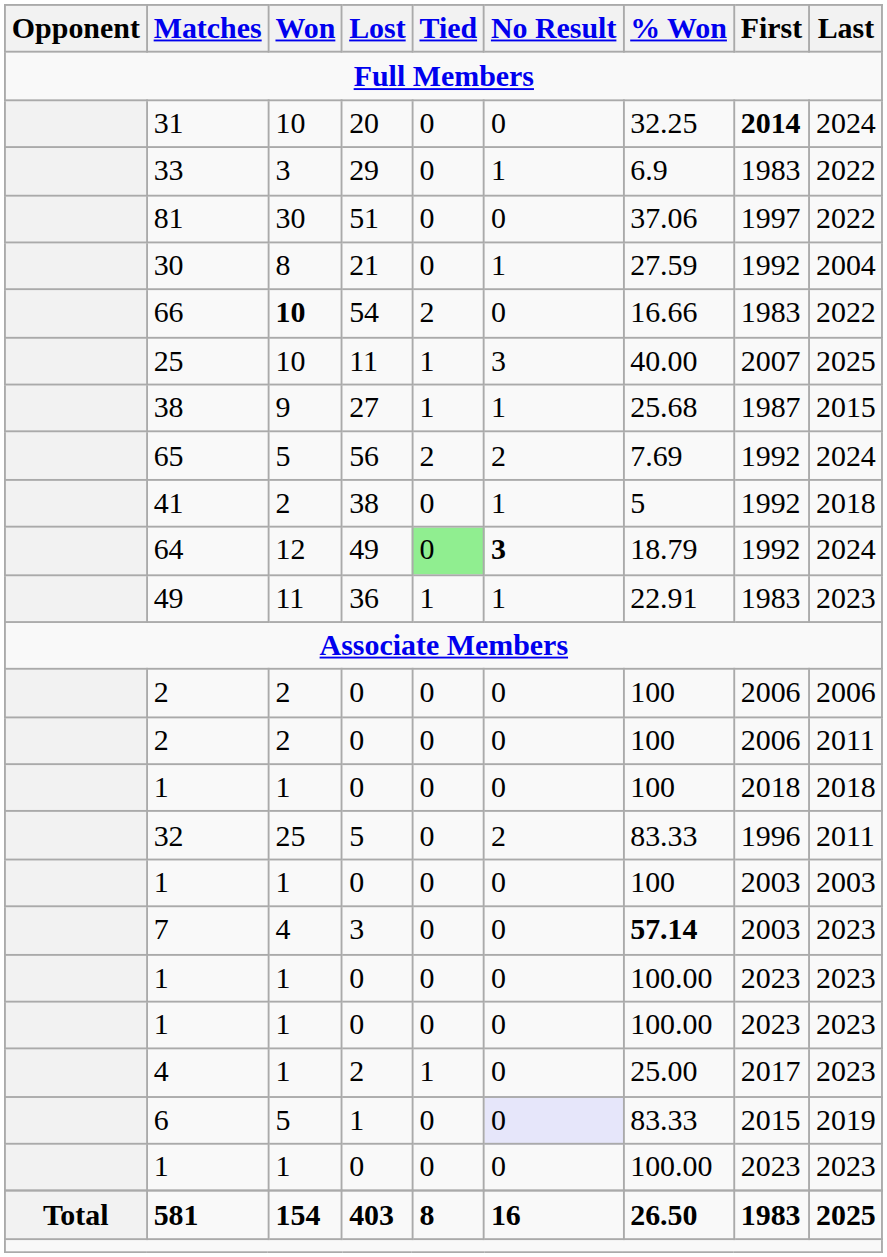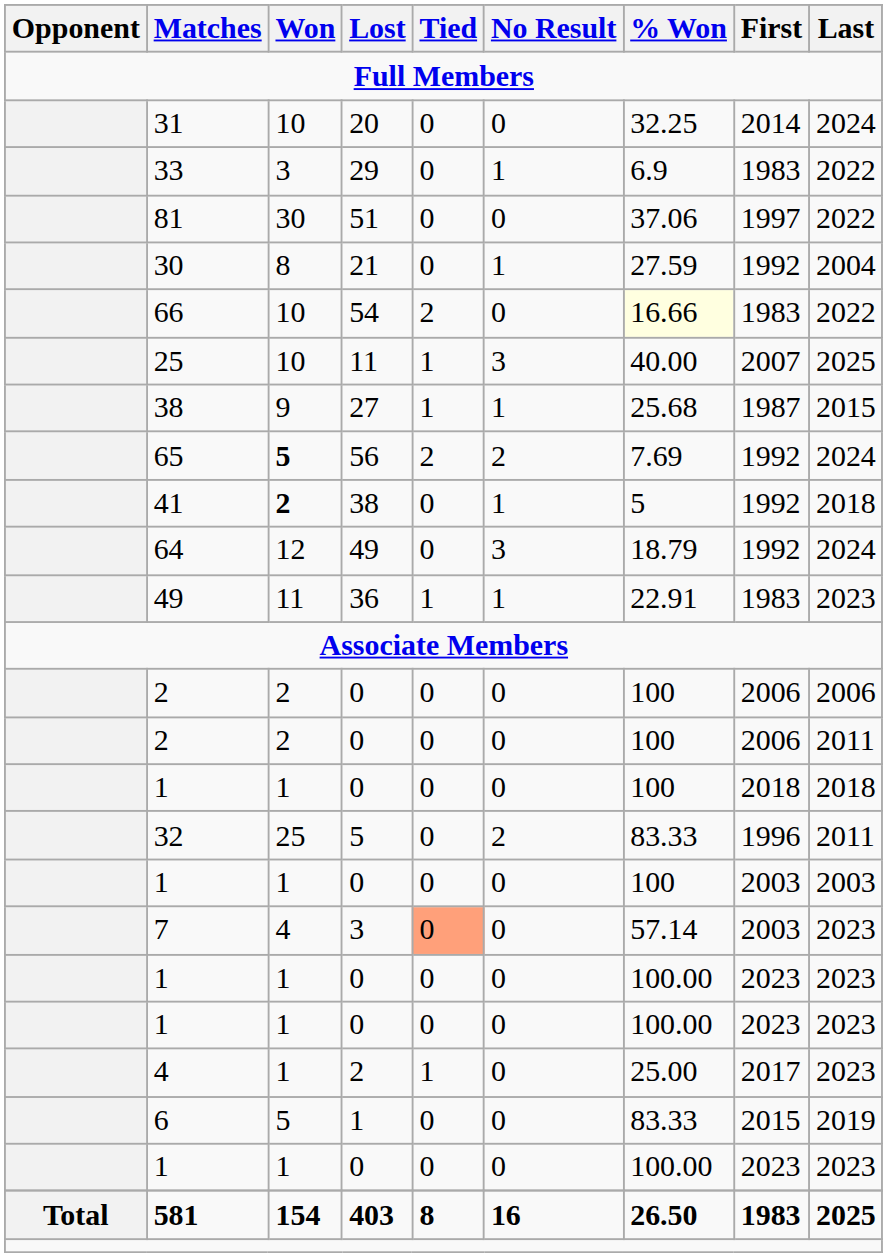(771, 123) bold -> (771, 123) normal
(290, 312) bold -> (290, 312) normal
(664, 312) no background -> (664, 312) lightyellow background
(283, 455) normal -> (283, 455) bold
(283, 502) normal -> (283, 502) bold
(427, 550) lightgreen background -> (427, 550) no background
(498, 550) bold -> (498, 550) normal
(427, 929) no background -> (427, 929) lightsalmon background
(664, 929) bold -> (664, 929) normal
(498, 1119) lavender background -> (498, 1119) no background
